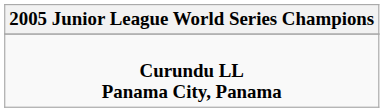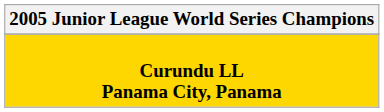(192, 81) no background -> (192, 81) gold background
